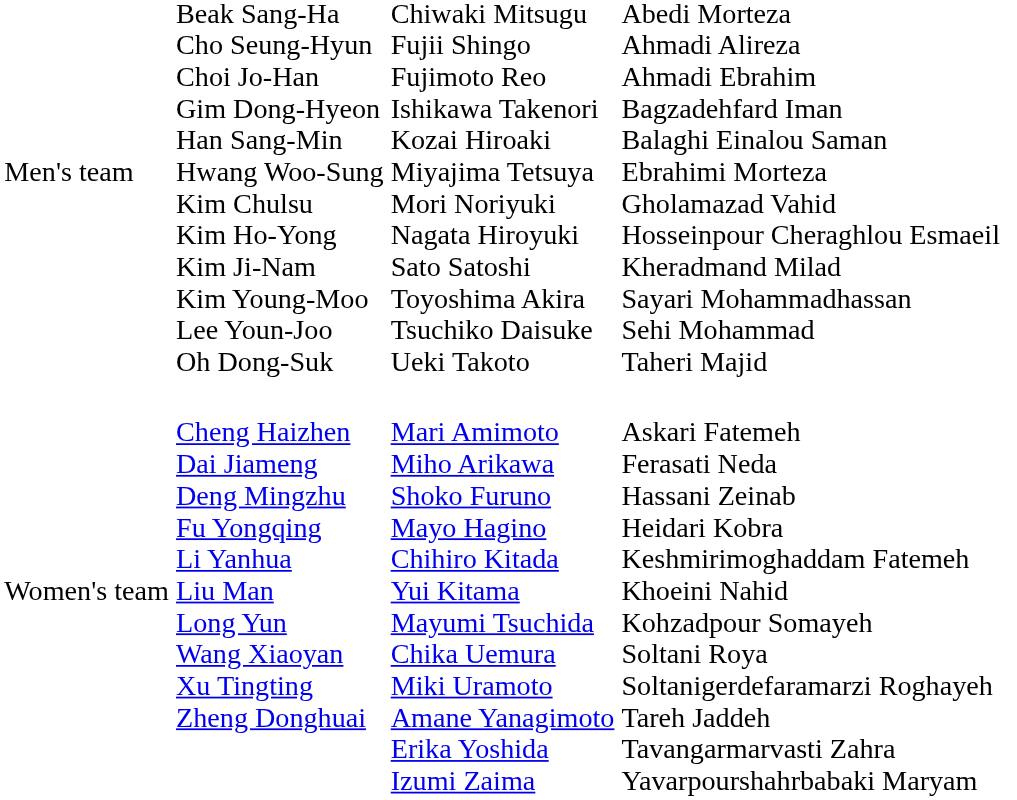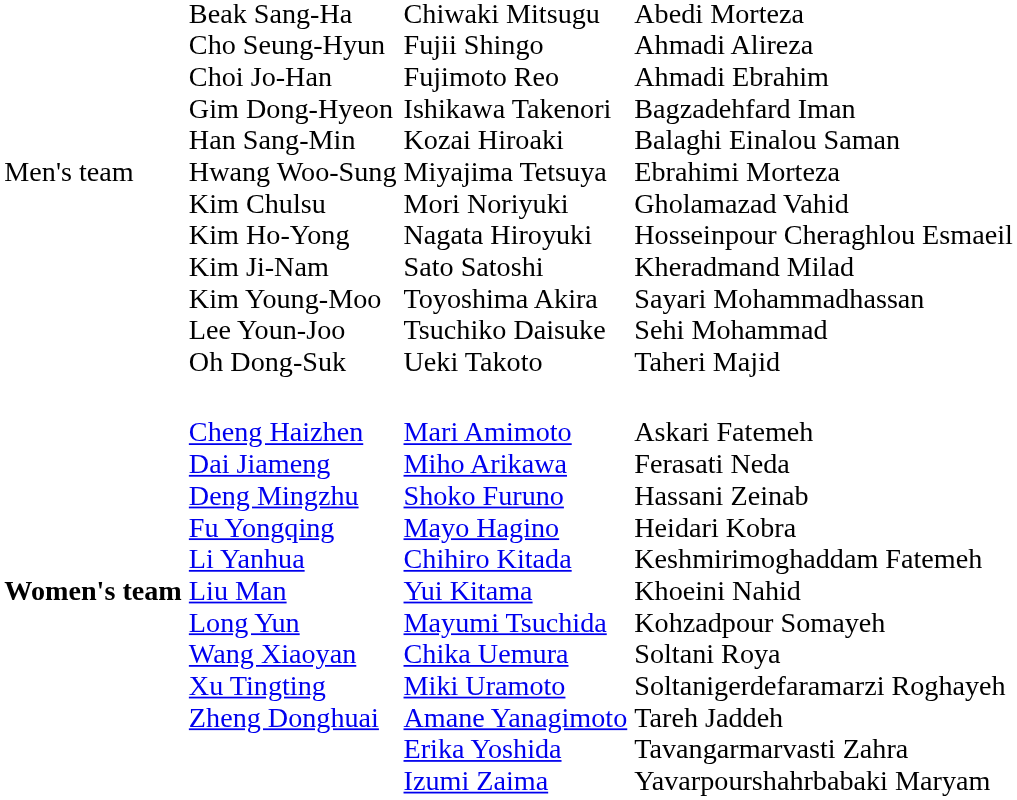(87, 590) normal -> (93, 590) bold
